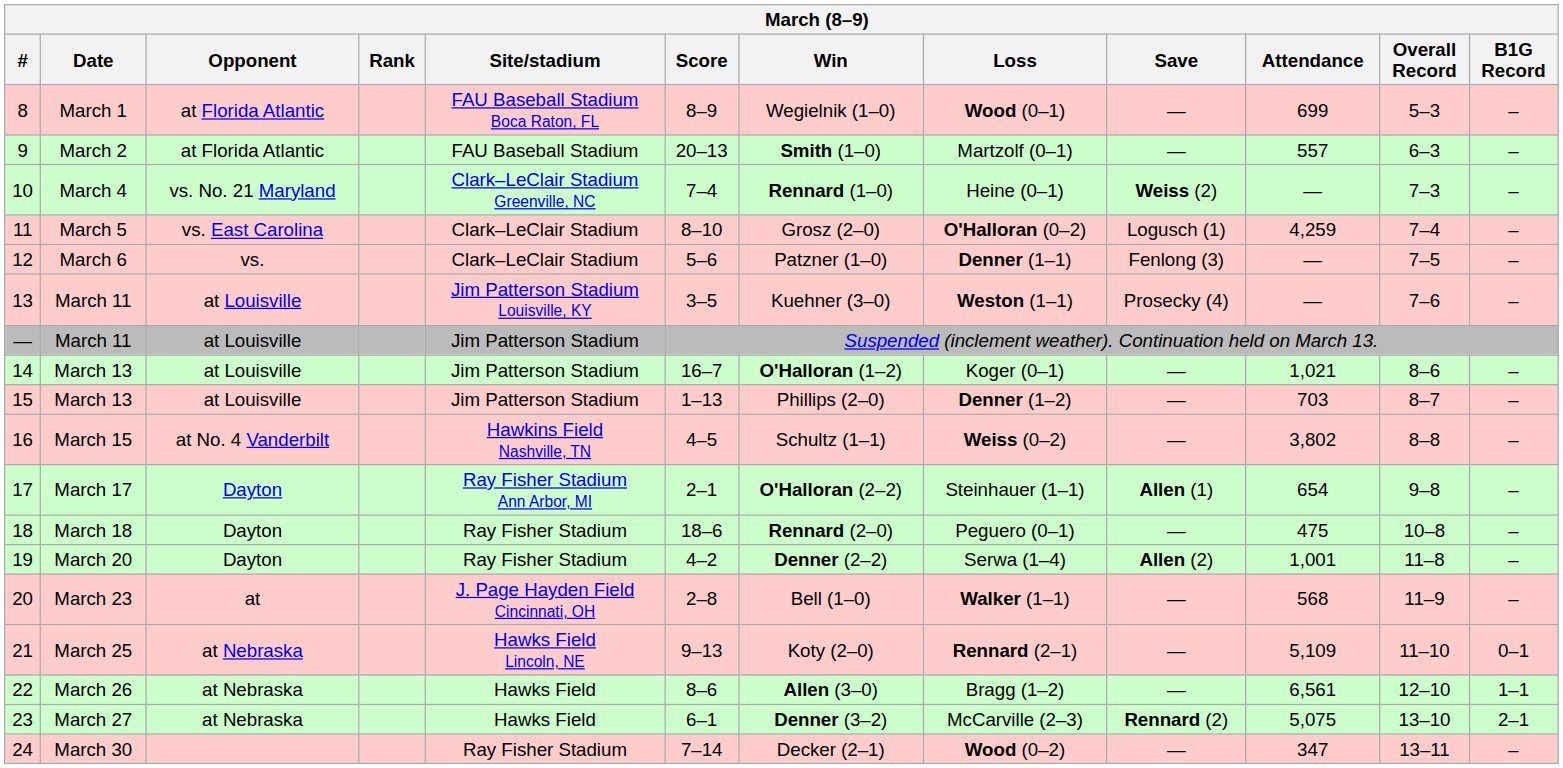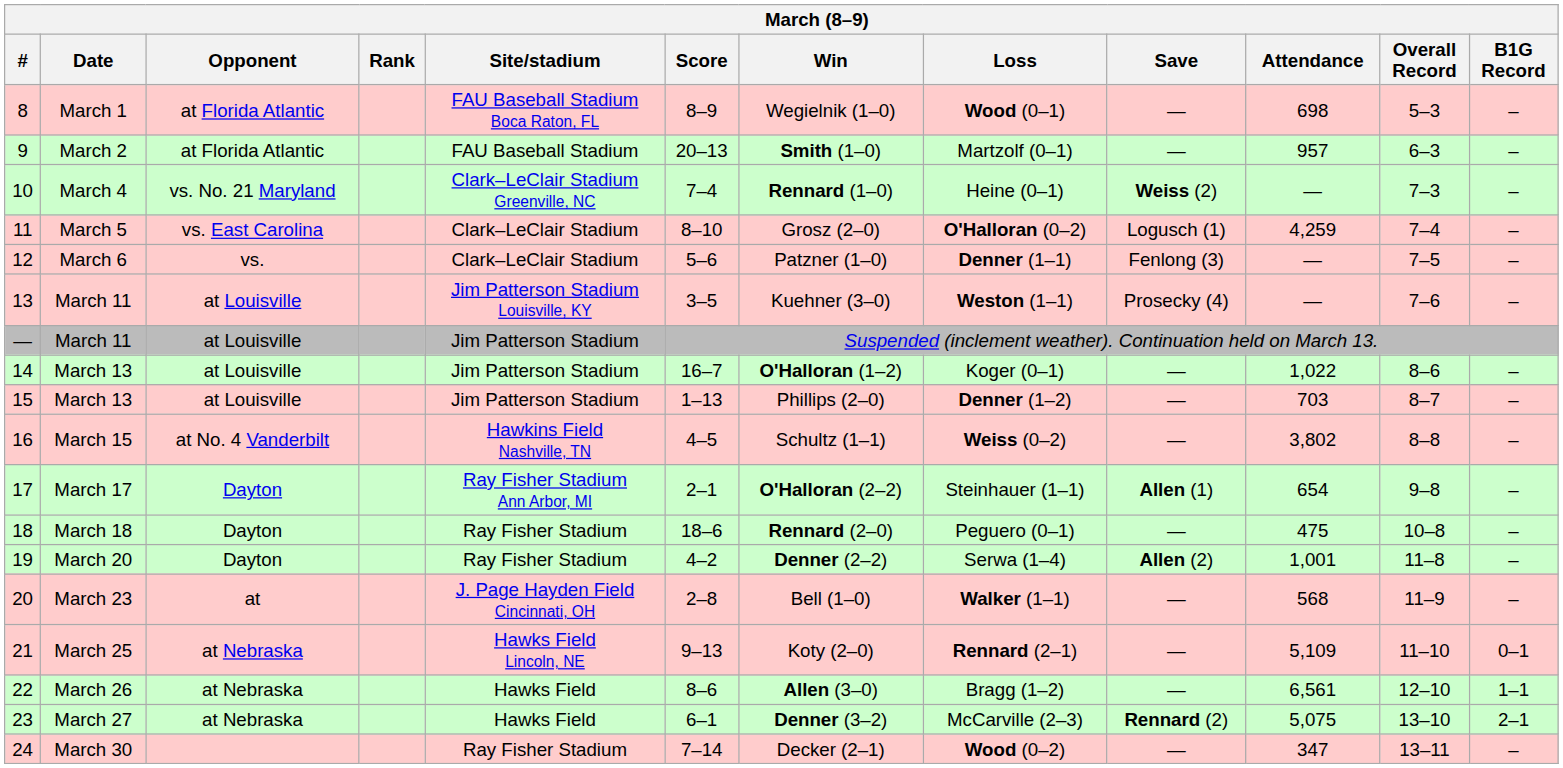(1313, 110) 699 -> (1313, 110) 698
(1313, 150) 557 -> (1313, 150) 957
(1313, 369) 1,021 -> (1313, 369) 1,022
